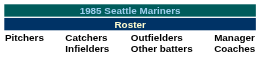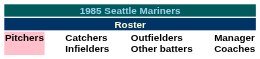(24, 38) no background -> (24, 38) pink background
